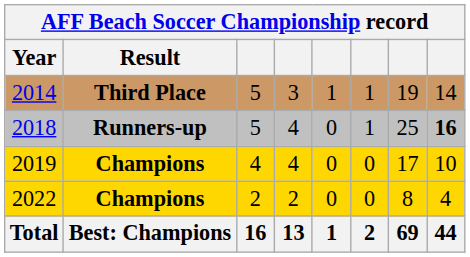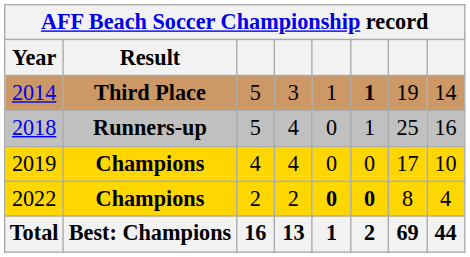(370, 92) normal -> (370, 92) bold
(446, 127) bold -> (446, 127) normal
(331, 198) normal -> (331, 198) bold
(370, 198) normal -> (370, 198) bold
